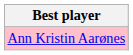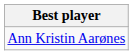(66, 38) pink background -> (66, 38) no background
